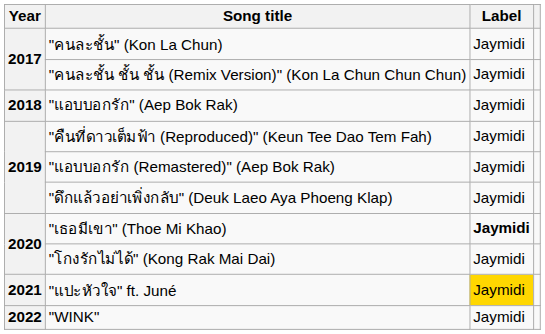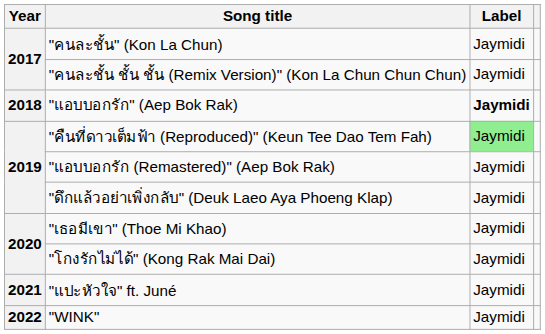(499, 105) normal -> (502, 105) bold
(499, 136) no background -> (499, 136) lightgreen background
(502, 228) bold -> (499, 228) normal
(499, 290) gold background -> (499, 290) no background
